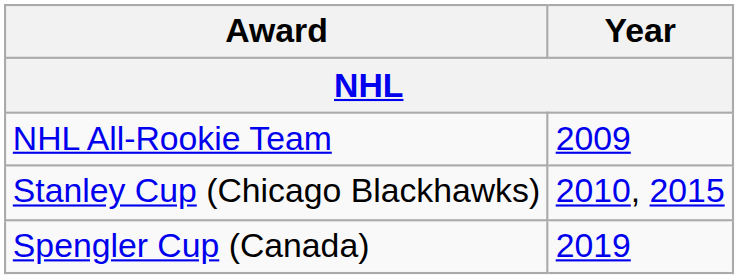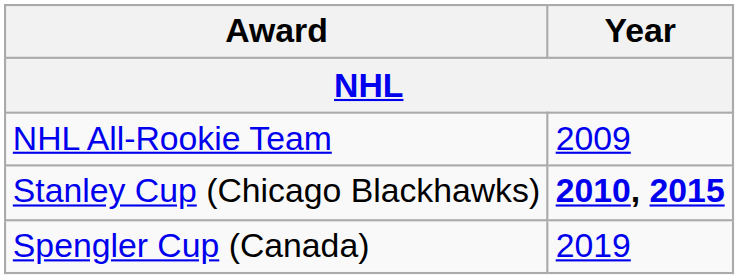(640, 191) normal -> (640, 191) bold
